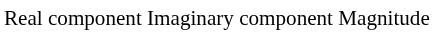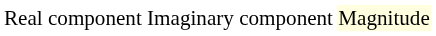(384, 17) no background -> (384, 17) lightyellow background
